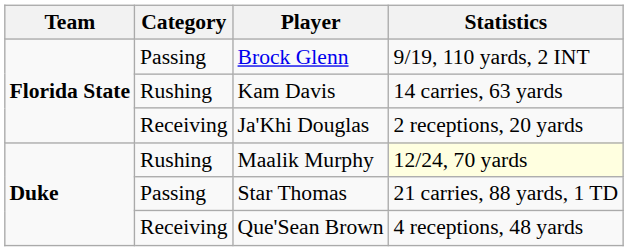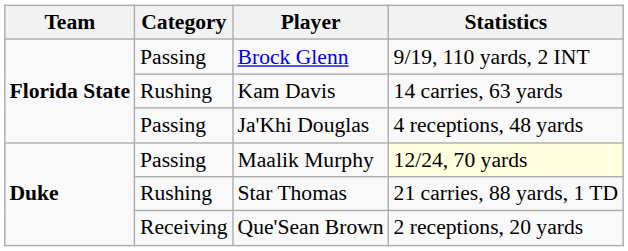(184, 124) Receiving -> (173, 124) Passing
(488, 124) 2 receptions, 20 yards -> (488, 124) 4 receptions, 48 yards
(176, 159) Rushing -> (173, 159) Passing
(173, 193) Passing -> (176, 193) Rushing
(488, 227) 4 receptions, 48 yards -> (488, 227) 2 receptions, 20 yards
